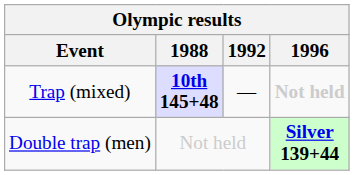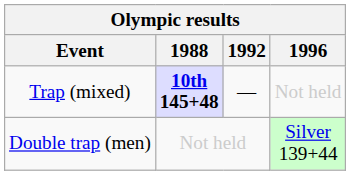(310, 91) bold -> (308, 91) normal
(310, 143) bold -> (308, 143) normal
